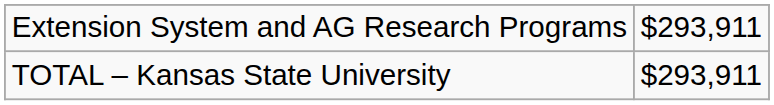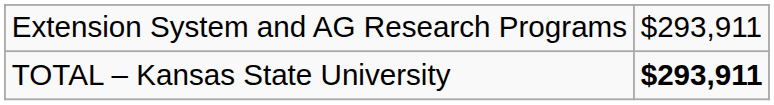(701, 74) normal -> (702, 74) bold
